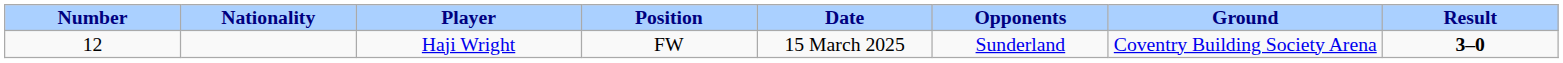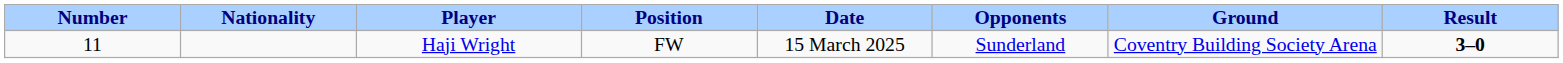(92, 43) 12 -> (92, 43) 11
